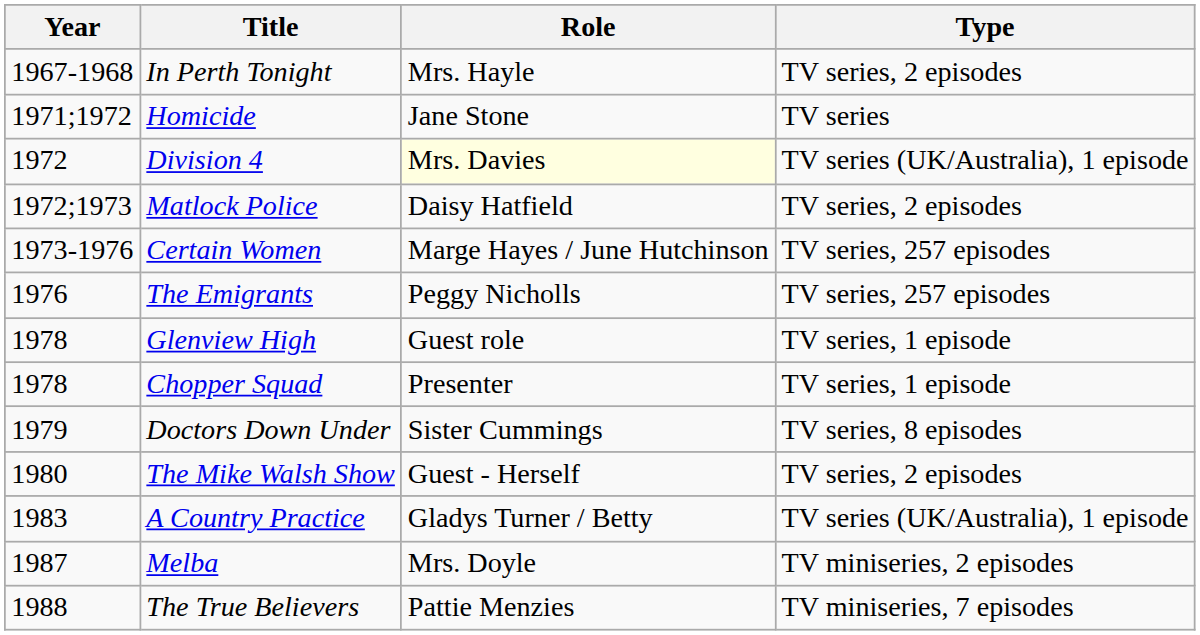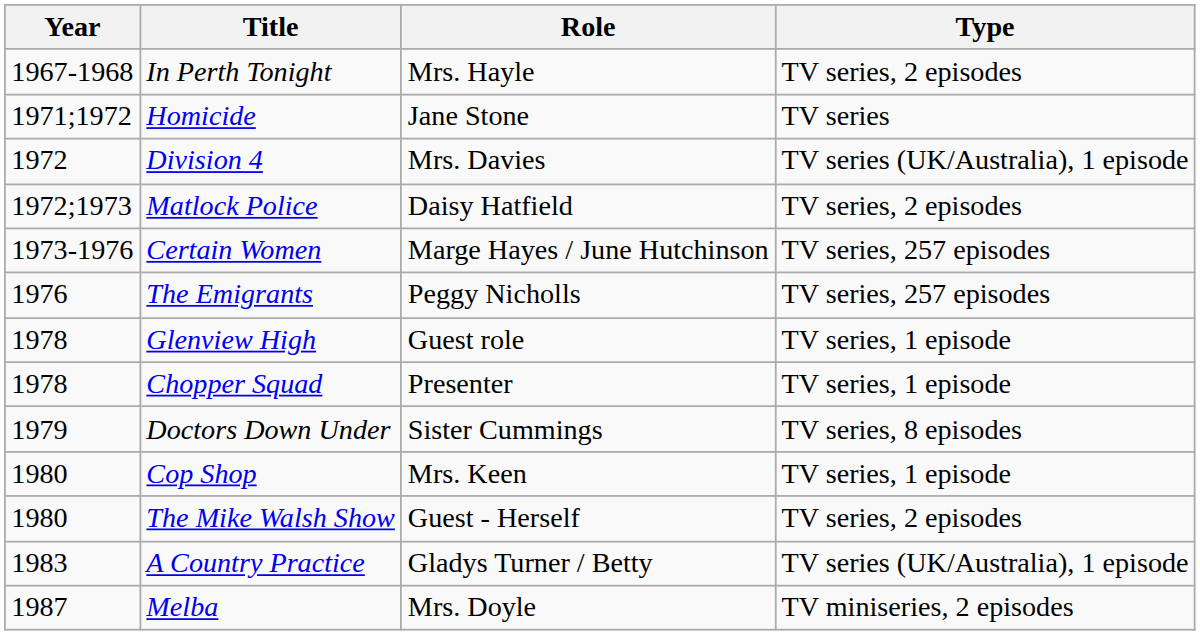(477, 160) lightyellow background -> (477, 160) no background
+ row: (202, 473)
- row: (253, 607)
